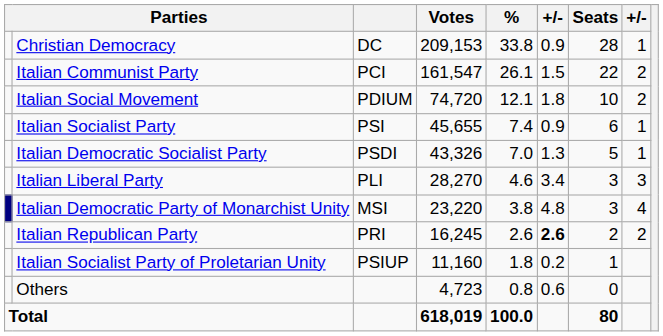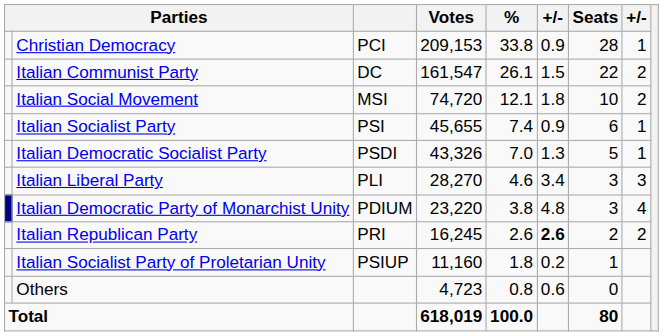(370, 45) DC -> (372, 45) PCI
(372, 72) PCI -> (370, 72) DC
(385, 99) PDIUM -> (372, 99) MSI
(372, 208) MSI -> (385, 208) PDIUM
